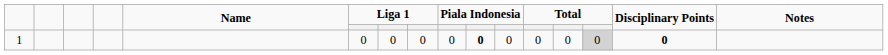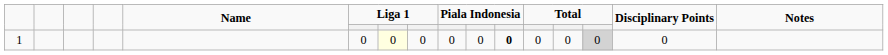(393, 40) no background -> (393, 40) lightyellow background
(480, 40) bold -> (480, 40) normal
(509, 40) normal -> (509, 40) bold
(664, 40) bold -> (664, 40) normal
